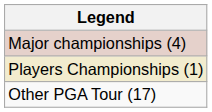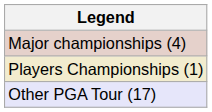(82, 95) no background -> (82, 95) lavender background
